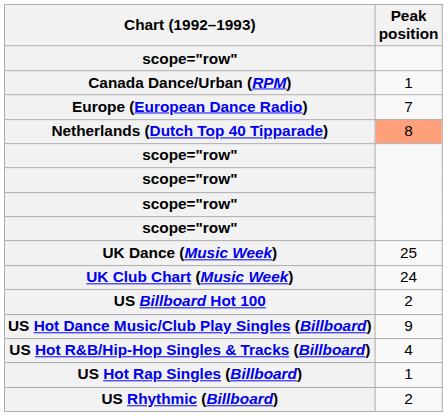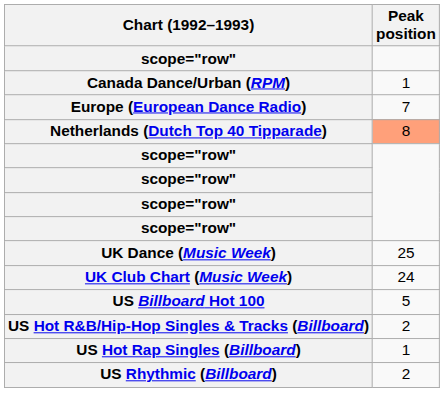(409, 301) 2 -> (406, 301) 5
- row: (190, 326)
(409, 350) 4 -> (406, 326) 2
